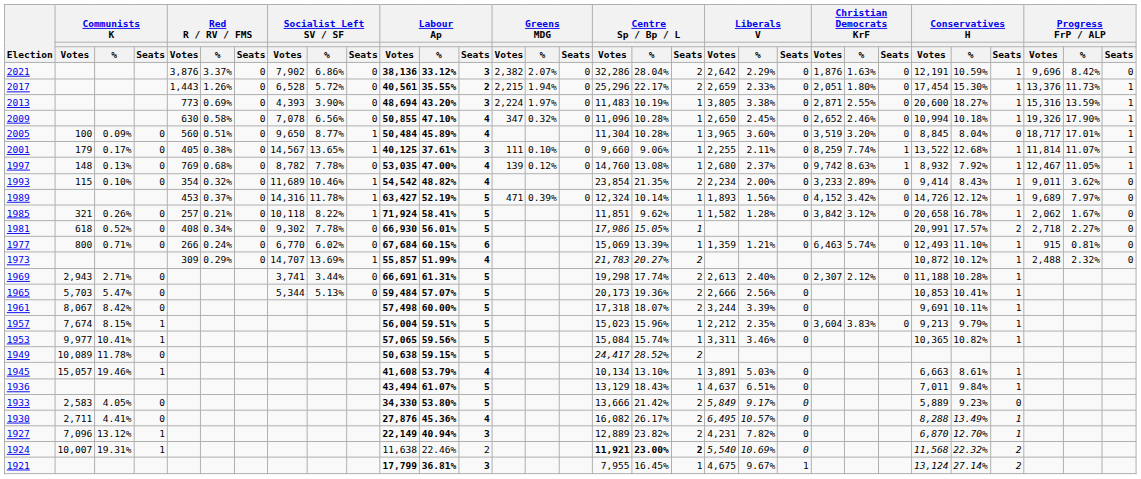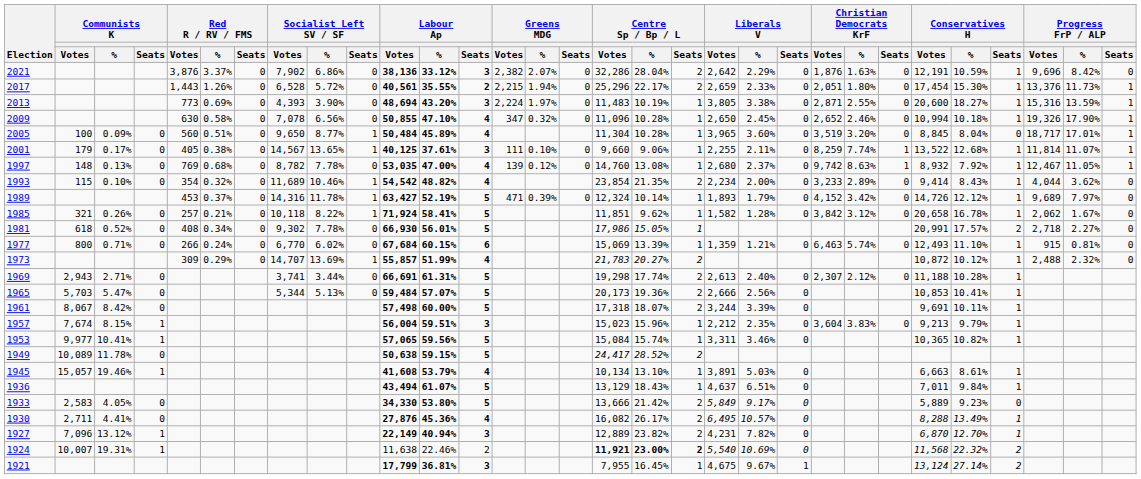(1046, 182) 9,011 -> (1046, 182) 4,044
(761, 197) 1.56% -> (761, 197) 1.79%
(487, 324) 5 -> (487, 324) 3
